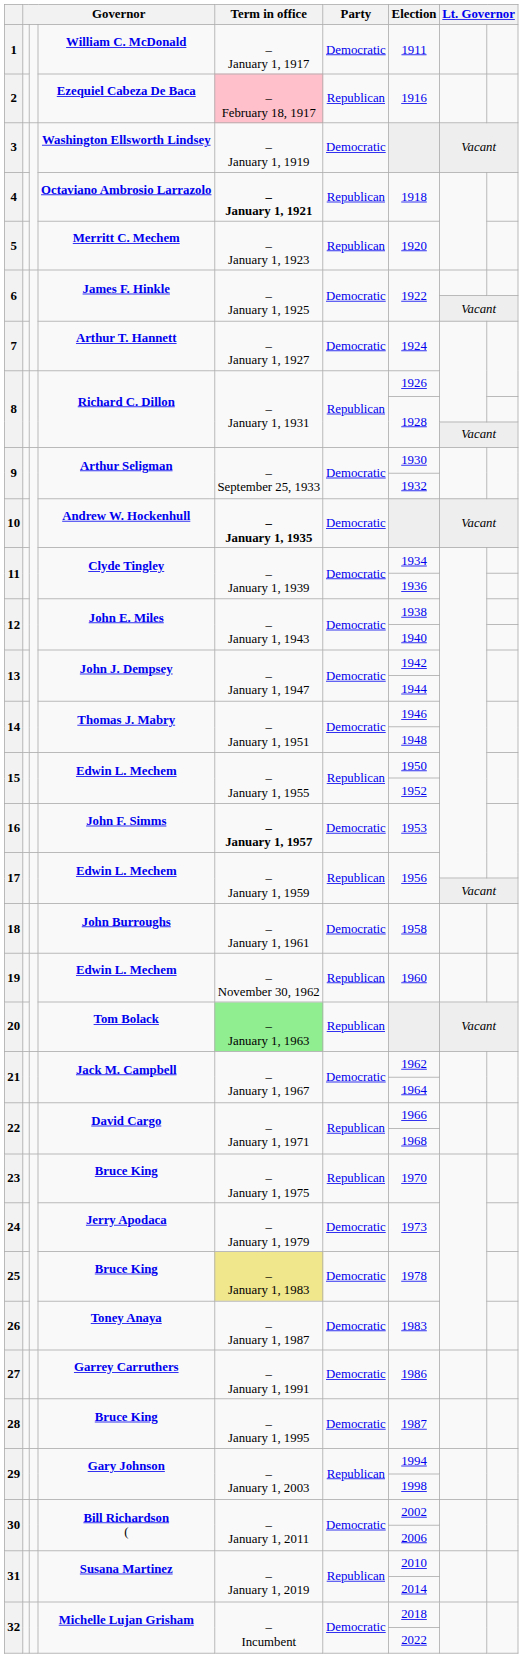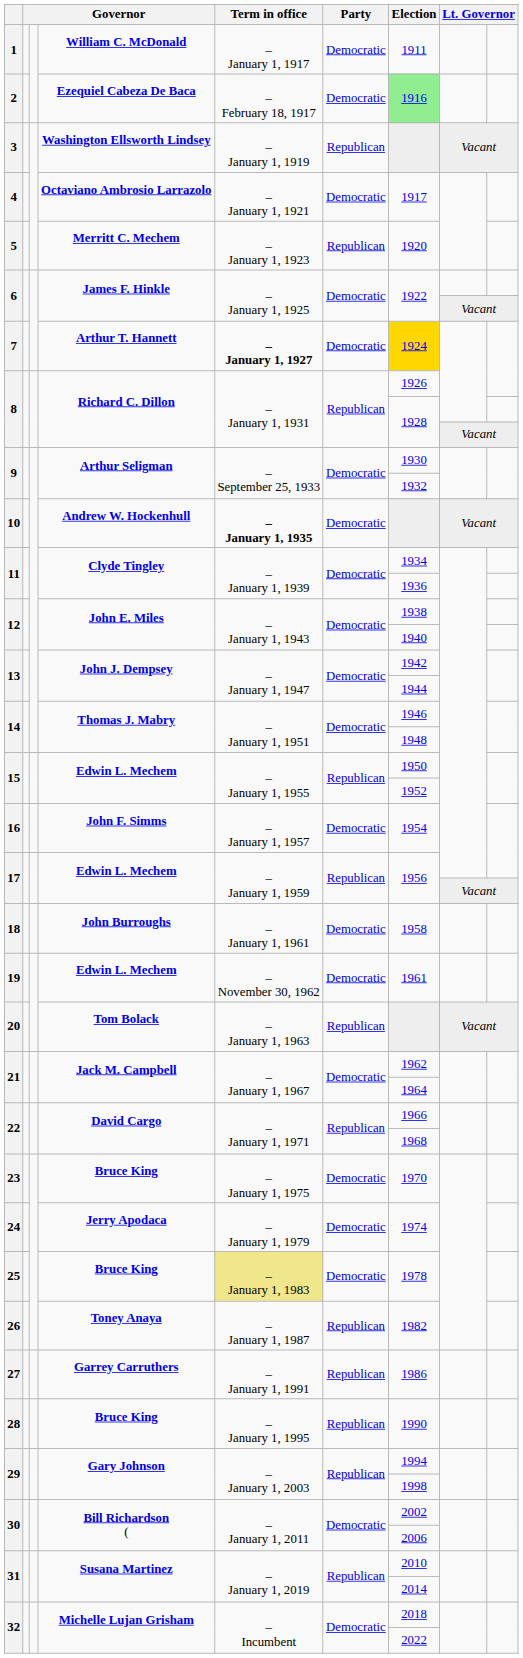(269, 105) pink background -> (269, 105) no background
(356, 98) Republican -> (356, 98) Democratic
(414, 98) no background -> (414, 98) lightgreen background
(356, 147) Democratic -> (356, 147) Republican
(269, 203) bold -> (269, 203) normal
(356, 196) Republican -> (356, 196) Democratic
(414, 196) 1918 -> (414, 196) 1917
(269, 353) normal -> (269, 353) bold
(414, 346) no background -> (414, 346) gold background
(269, 835) bold -> (269, 835) normal
(414, 828) 1953 -> (414, 828) 1954
(356, 977) Republican -> (356, 977) Democratic
(414, 977) 1960 -> (414, 977) 1961
(269, 1033) lightgreen background -> (269, 1033) no background
(356, 1178) Republican -> (356, 1178) Democratic
(414, 1227) 1973 -> (414, 1227) 1974
(356, 1325) Democratic -> (356, 1325) Republican
(414, 1325) 1983 -> (414, 1325) 1982
(356, 1374) Democratic -> (356, 1374) Republican
(356, 1423) Democratic -> (356, 1423) Republican
(414, 1423) 1987 -> (414, 1423) 1990
